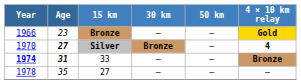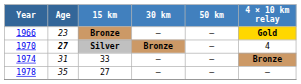(267, 47) bold -> (267, 47) normal
(26, 60) bold -> (26, 60) normal
(63, 60) bold -> (63, 60) normal
